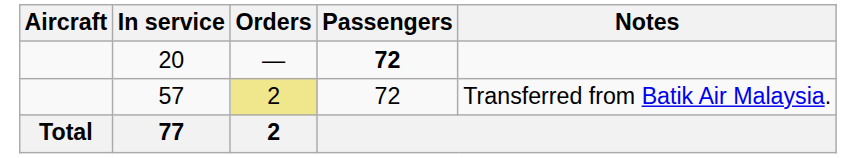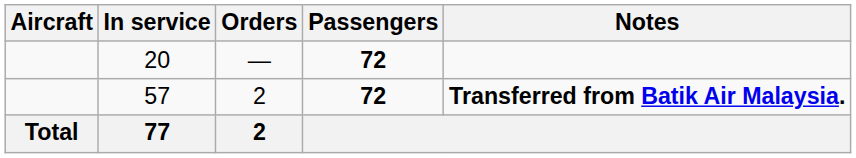(274, 96) khaki background -> (259, 96) no background
(387, 96) normal -> (373, 96) bold
(647, 96) normal -> (647, 96) bold
